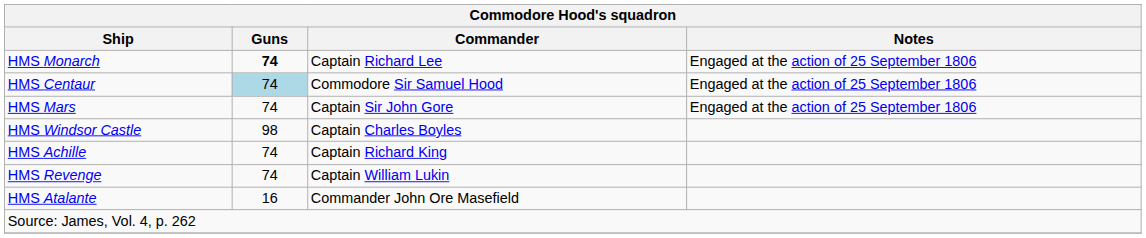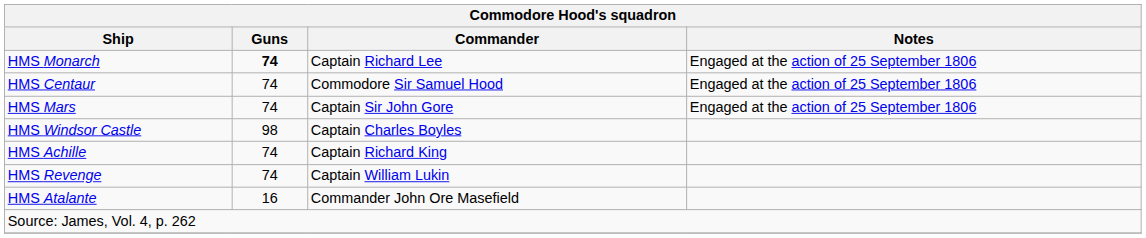(270, 84) lightblue background -> (270, 84) no background
